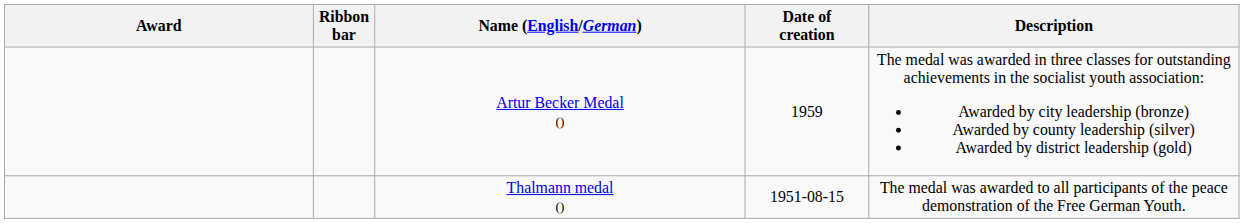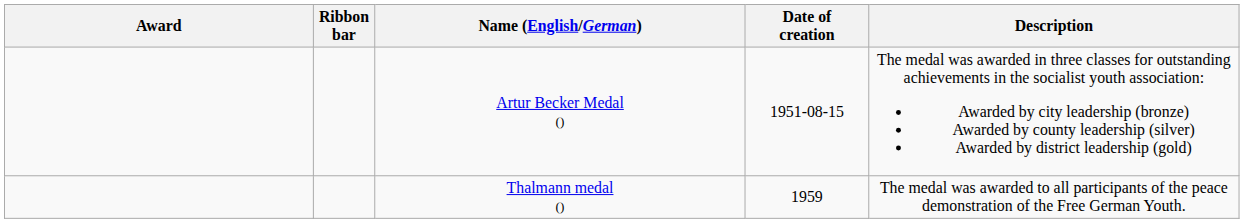(807, 111) 1959 -> (807, 111) 1951-08-15
(807, 196) 1951-08-15 -> (807, 196) 1959
